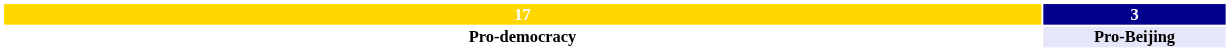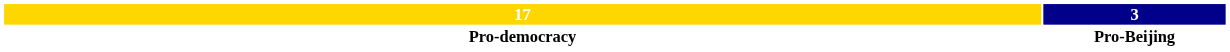(1135, 37) lavender background -> (1135, 37) no background
